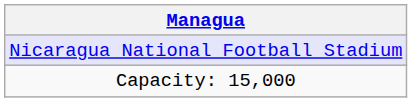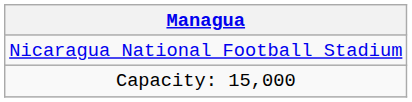(206, 50) lavender background -> (206, 50) no background
